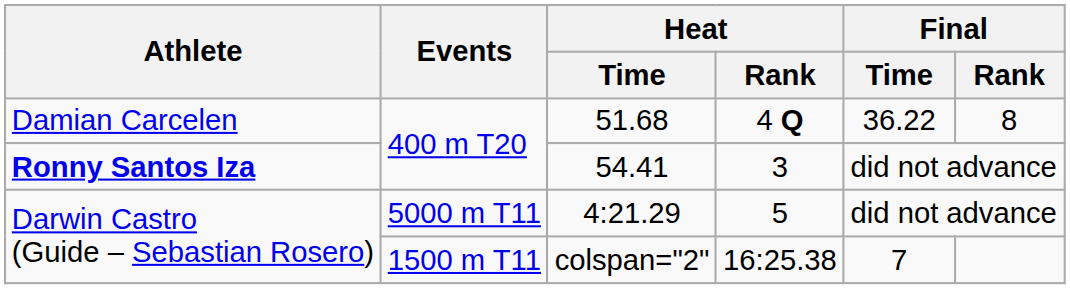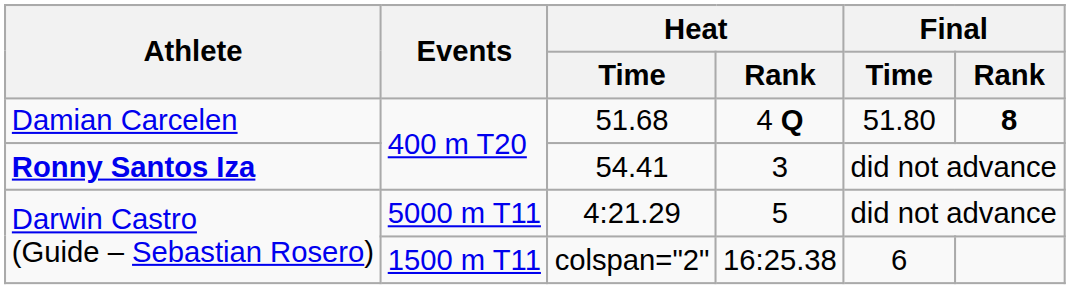(899, 121) 36.22 -> (899, 121) 51.80
(1009, 121) normal -> (1009, 121) bold
(899, 259) 7 -> (899, 259) 6
